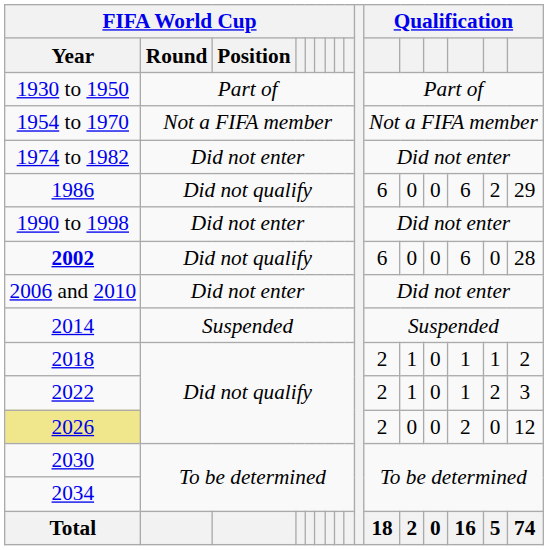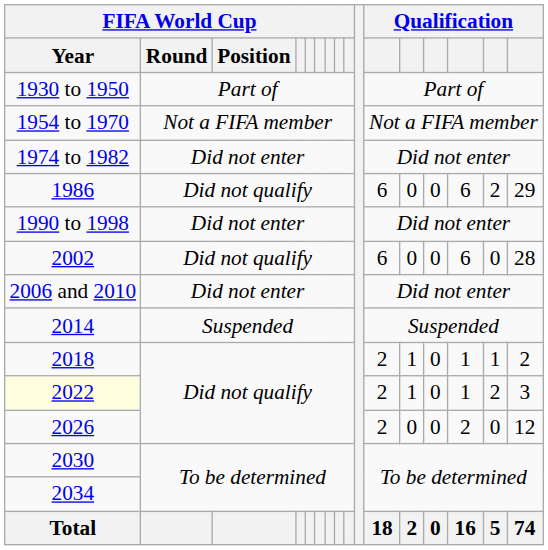(73, 257) bold -> (73, 257) normal
(73, 392) no background -> (73, 392) lightyellow background
(73, 426) khaki background -> (73, 426) no background
